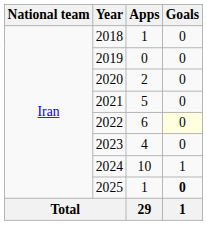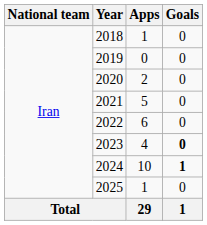(182, 123) lightyellow background -> (182, 123) no background
(182, 144) normal -> (182, 144) bold
(182, 166) normal -> (182, 166) bold
(182, 187) bold -> (182, 187) normal
